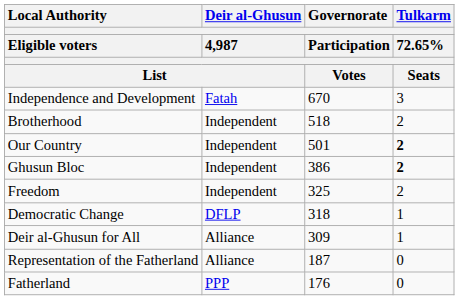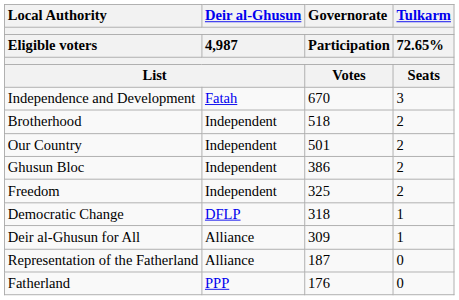(400, 144) bold -> (400, 144) normal
(400, 168) bold -> (400, 168) normal
